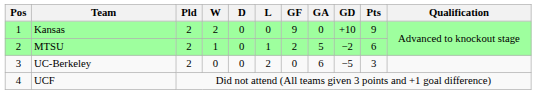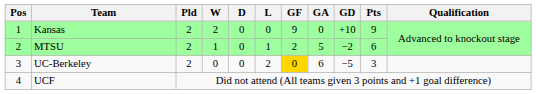(295, 64) no background -> (295, 64) gold background
